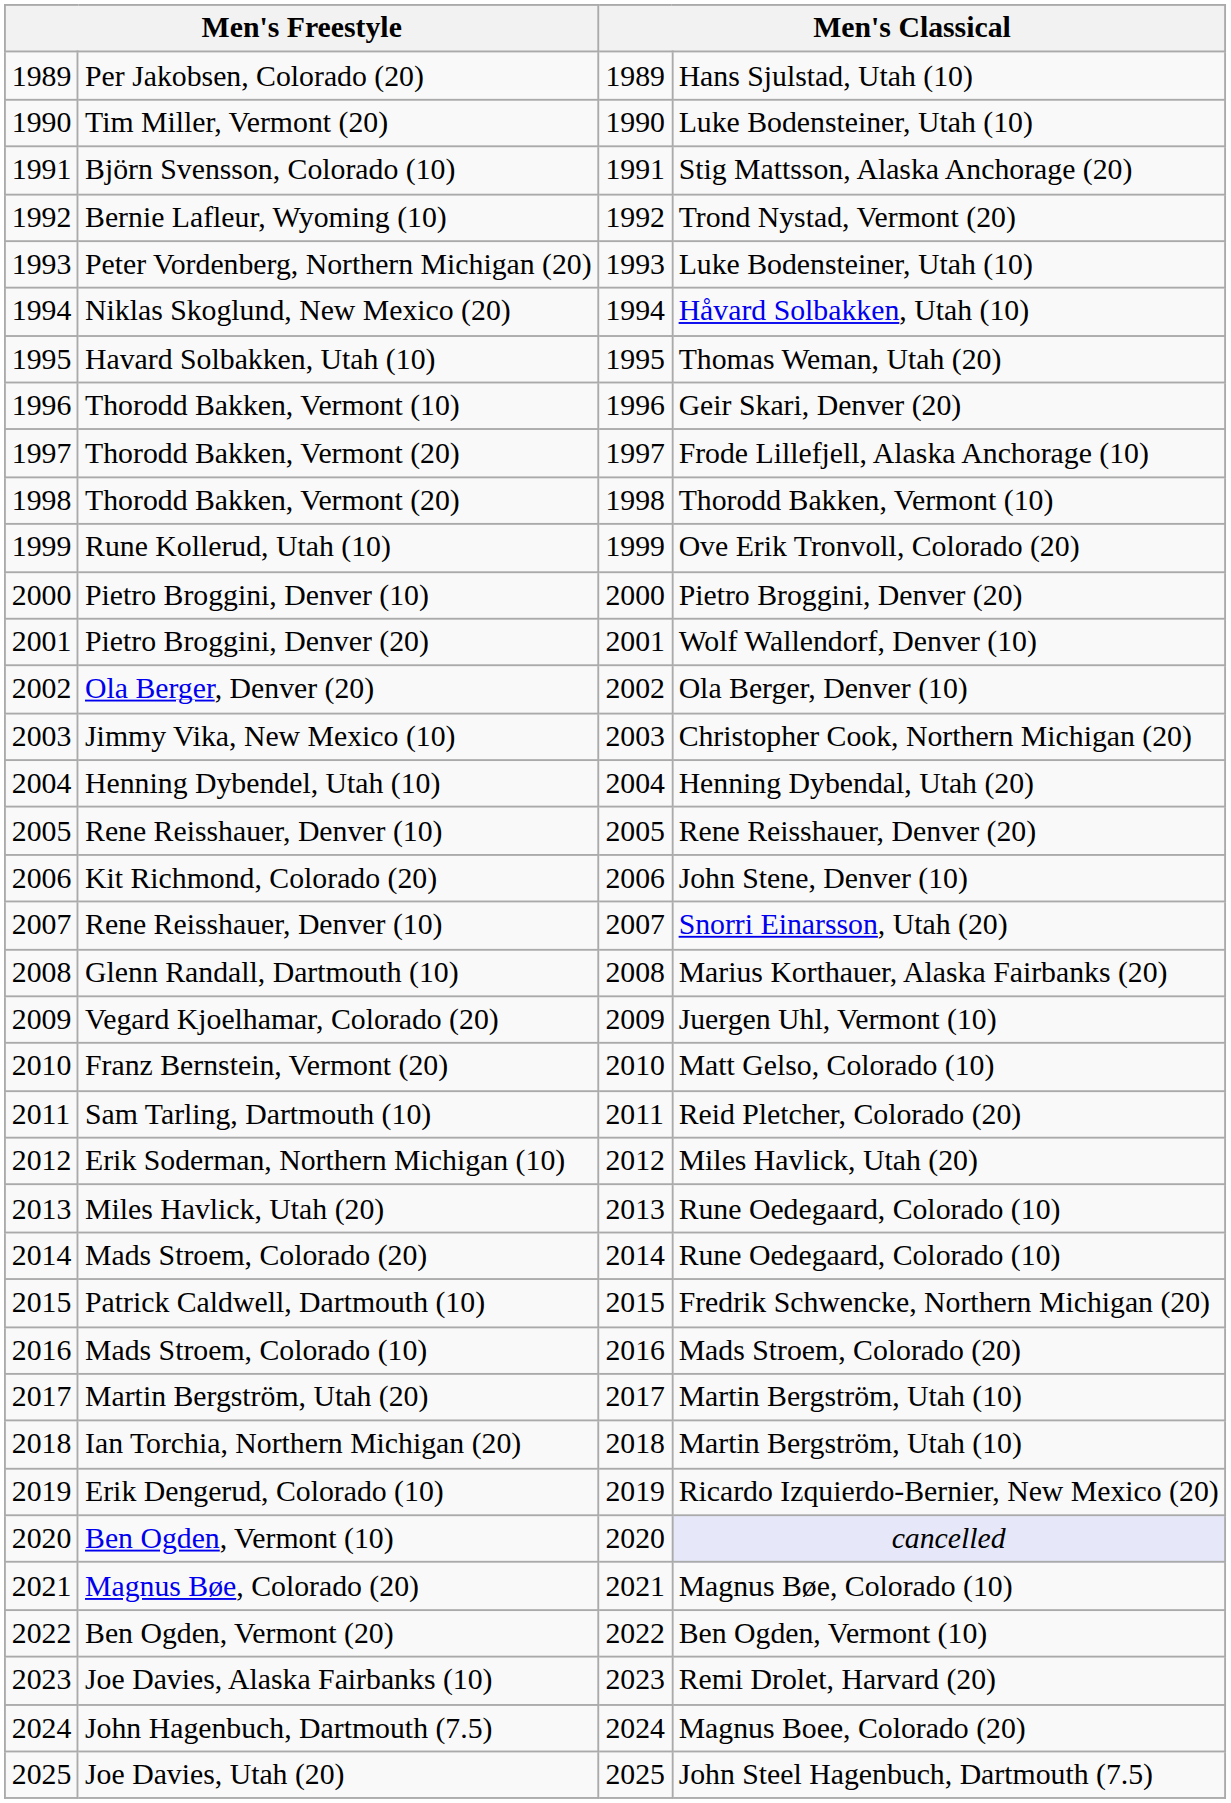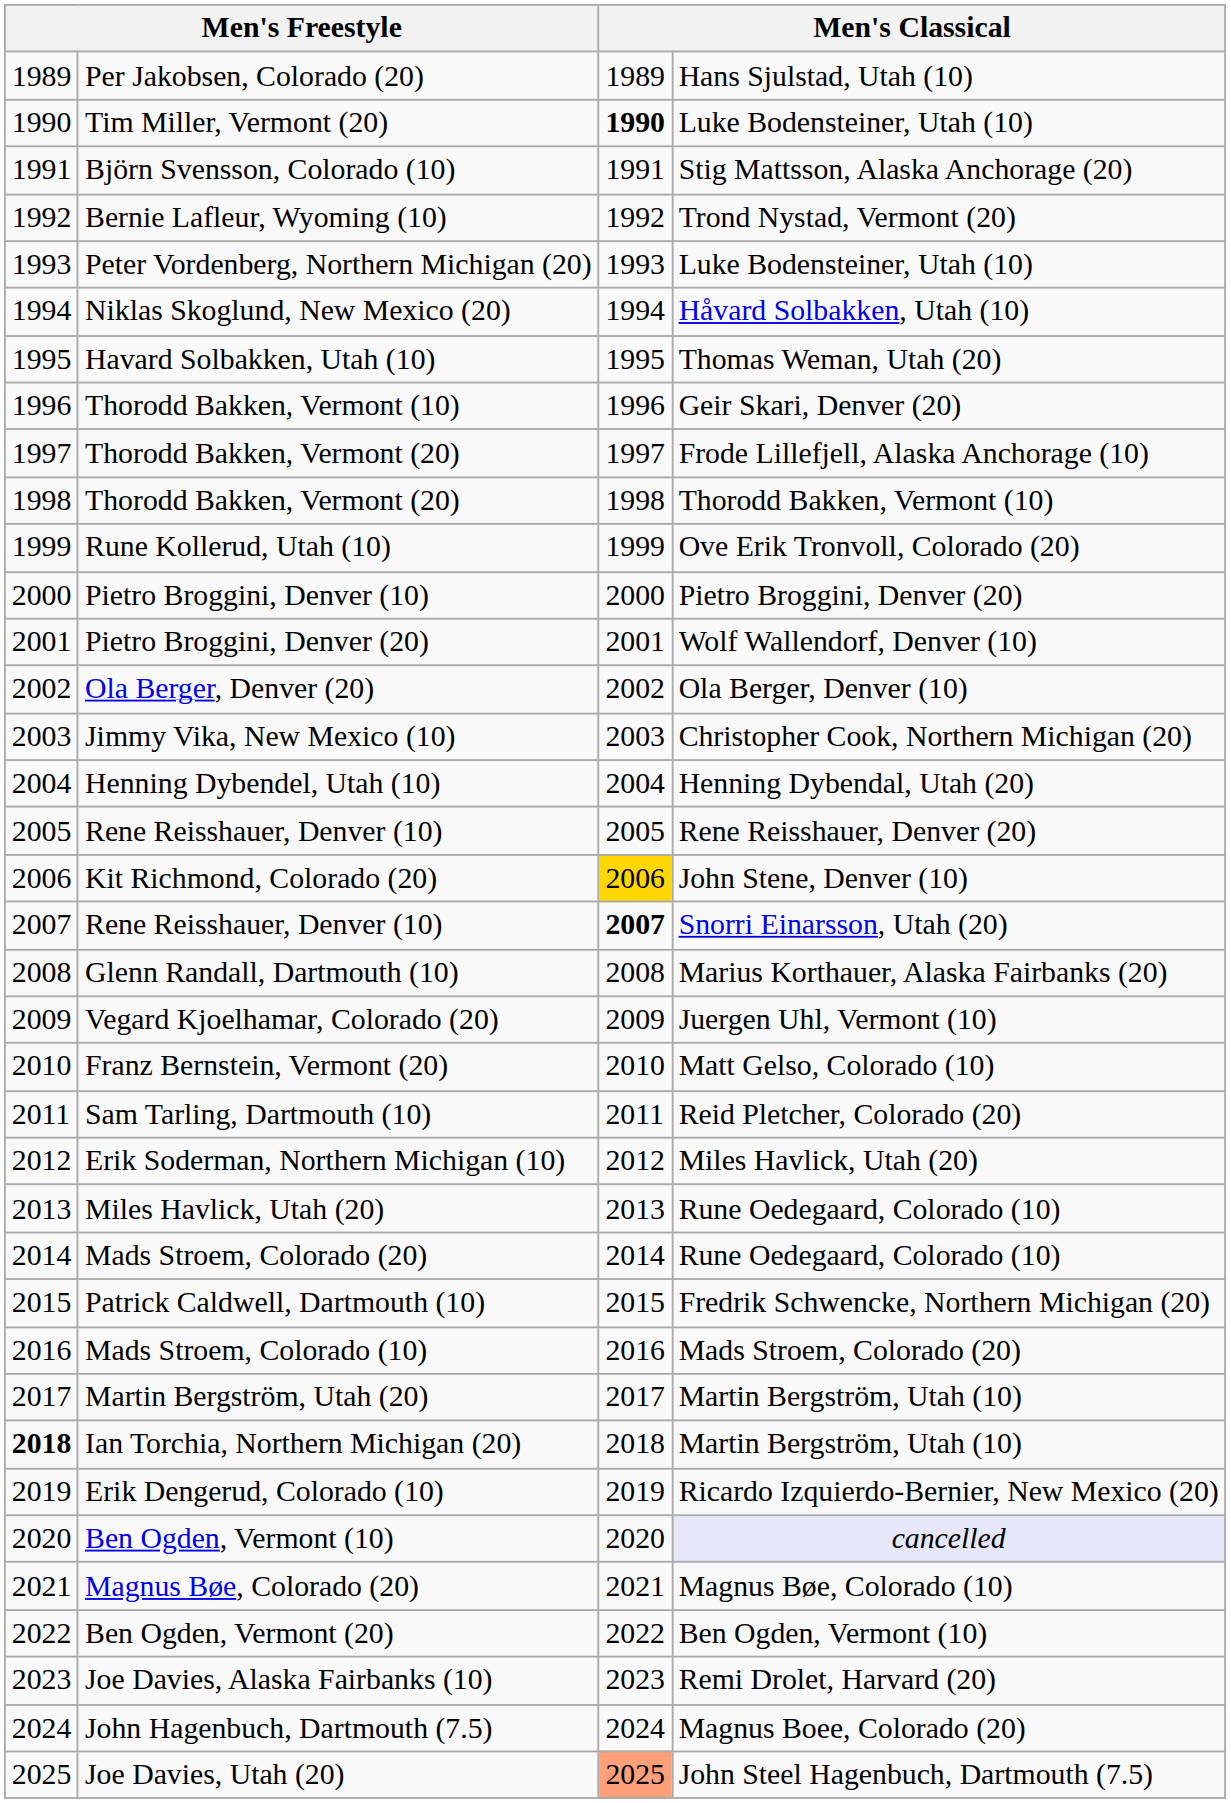(635, 122) normal -> (635, 122) bold
(635, 877) no background -> (635, 877) gold background
(635, 924) normal -> (635, 924) bold
(42, 1444) normal -> (42, 1444) bold
(635, 1774) no background -> (635, 1774) lightsalmon background
